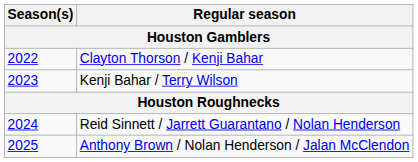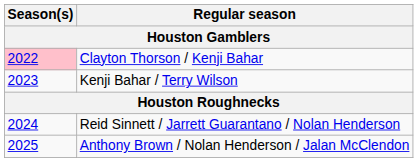(23, 59) no background -> (23, 59) pink background
